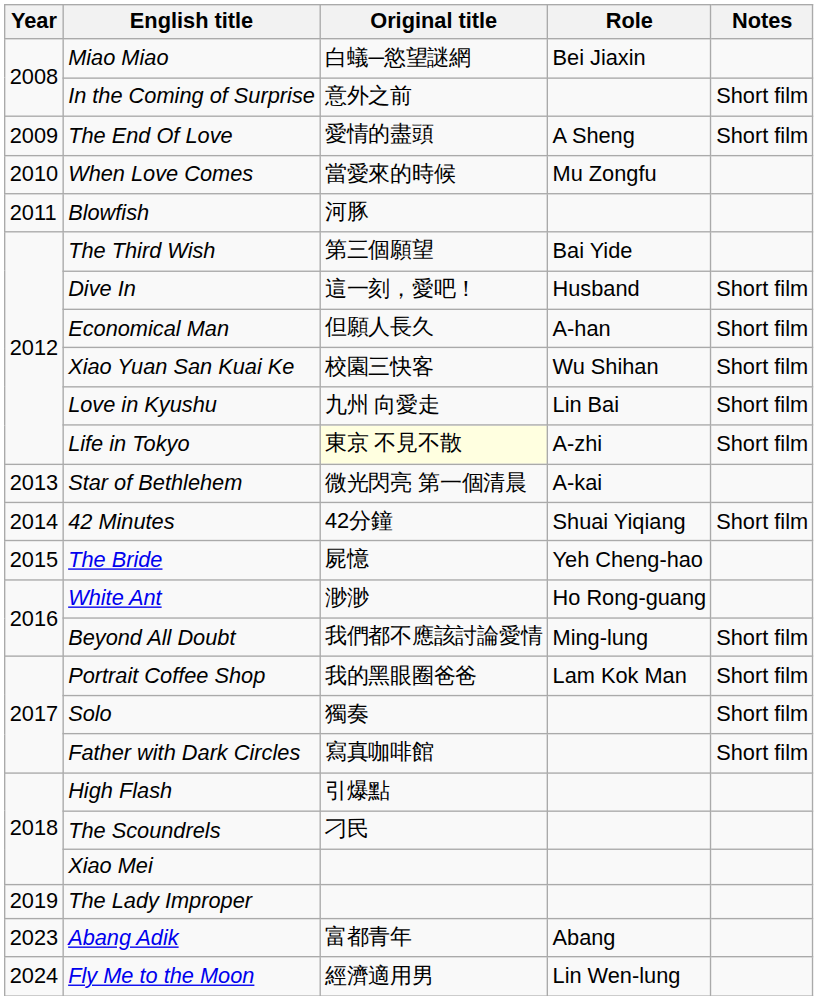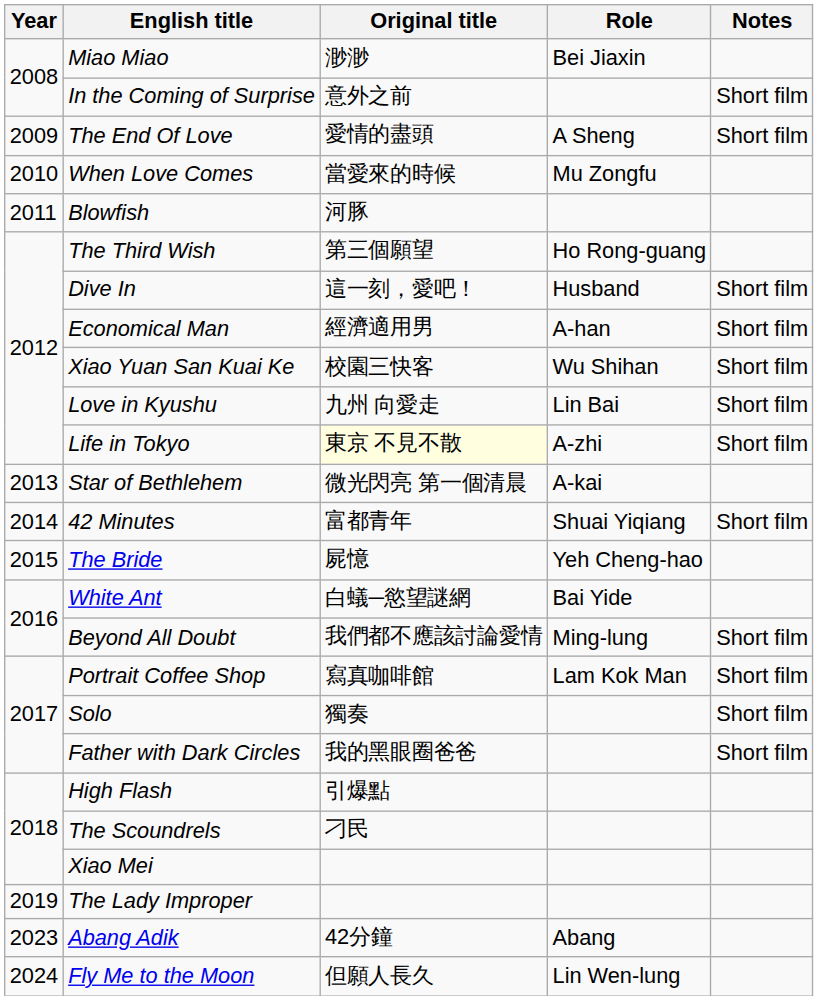(398, 57) 白蟻─慾望謎網 -> (347, 57) 渺渺
(592, 251) Bai Yide -> (629, 251) Ho Rong-guang
(379, 327) 但願人長久 -> (379, 327) 經濟適用男
(359, 520) 42分鐘 -> (368, 520) 富都青年
(347, 597) 渺渺 -> (398, 597) 白蟻─慾望謎網
(629, 598) Ho Rong-guang -> (592, 598) Bai Yide
(401, 675) 我的黑眼圈爸爸 -> (379, 675) 寫真咖啡館
(379, 752) 寫真咖啡館 -> (401, 752) 我的黑眼圈爸爸
(368, 937) 富都青年 -> (359, 937) 42分鐘
(379, 975) 經濟適用男 -> (379, 975) 但願人長久
